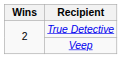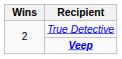(81, 45) normal -> (81, 45) bold
